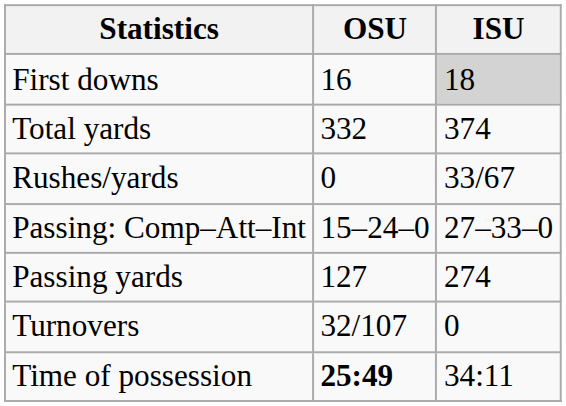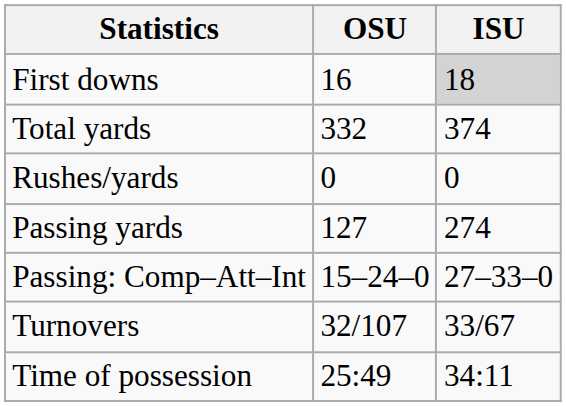(480, 177) 33/67 -> (452, 177) 0
rows swapped: (98, 276) <-> (159, 227)
(452, 326) 0 -> (480, 326) 33/67
(357, 375) bold -> (356, 375) normal
